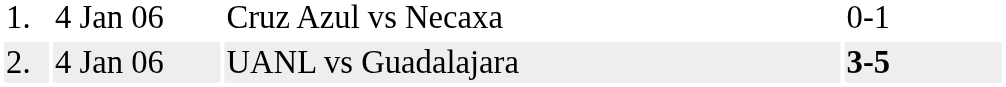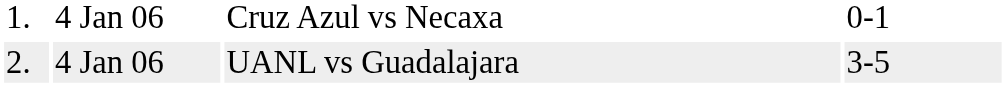(868, 61) bold -> (868, 61) normal
